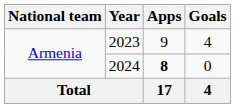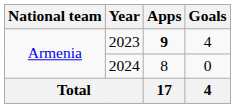(164, 41) normal -> (164, 41) bold
(164, 66) bold -> (164, 66) normal
